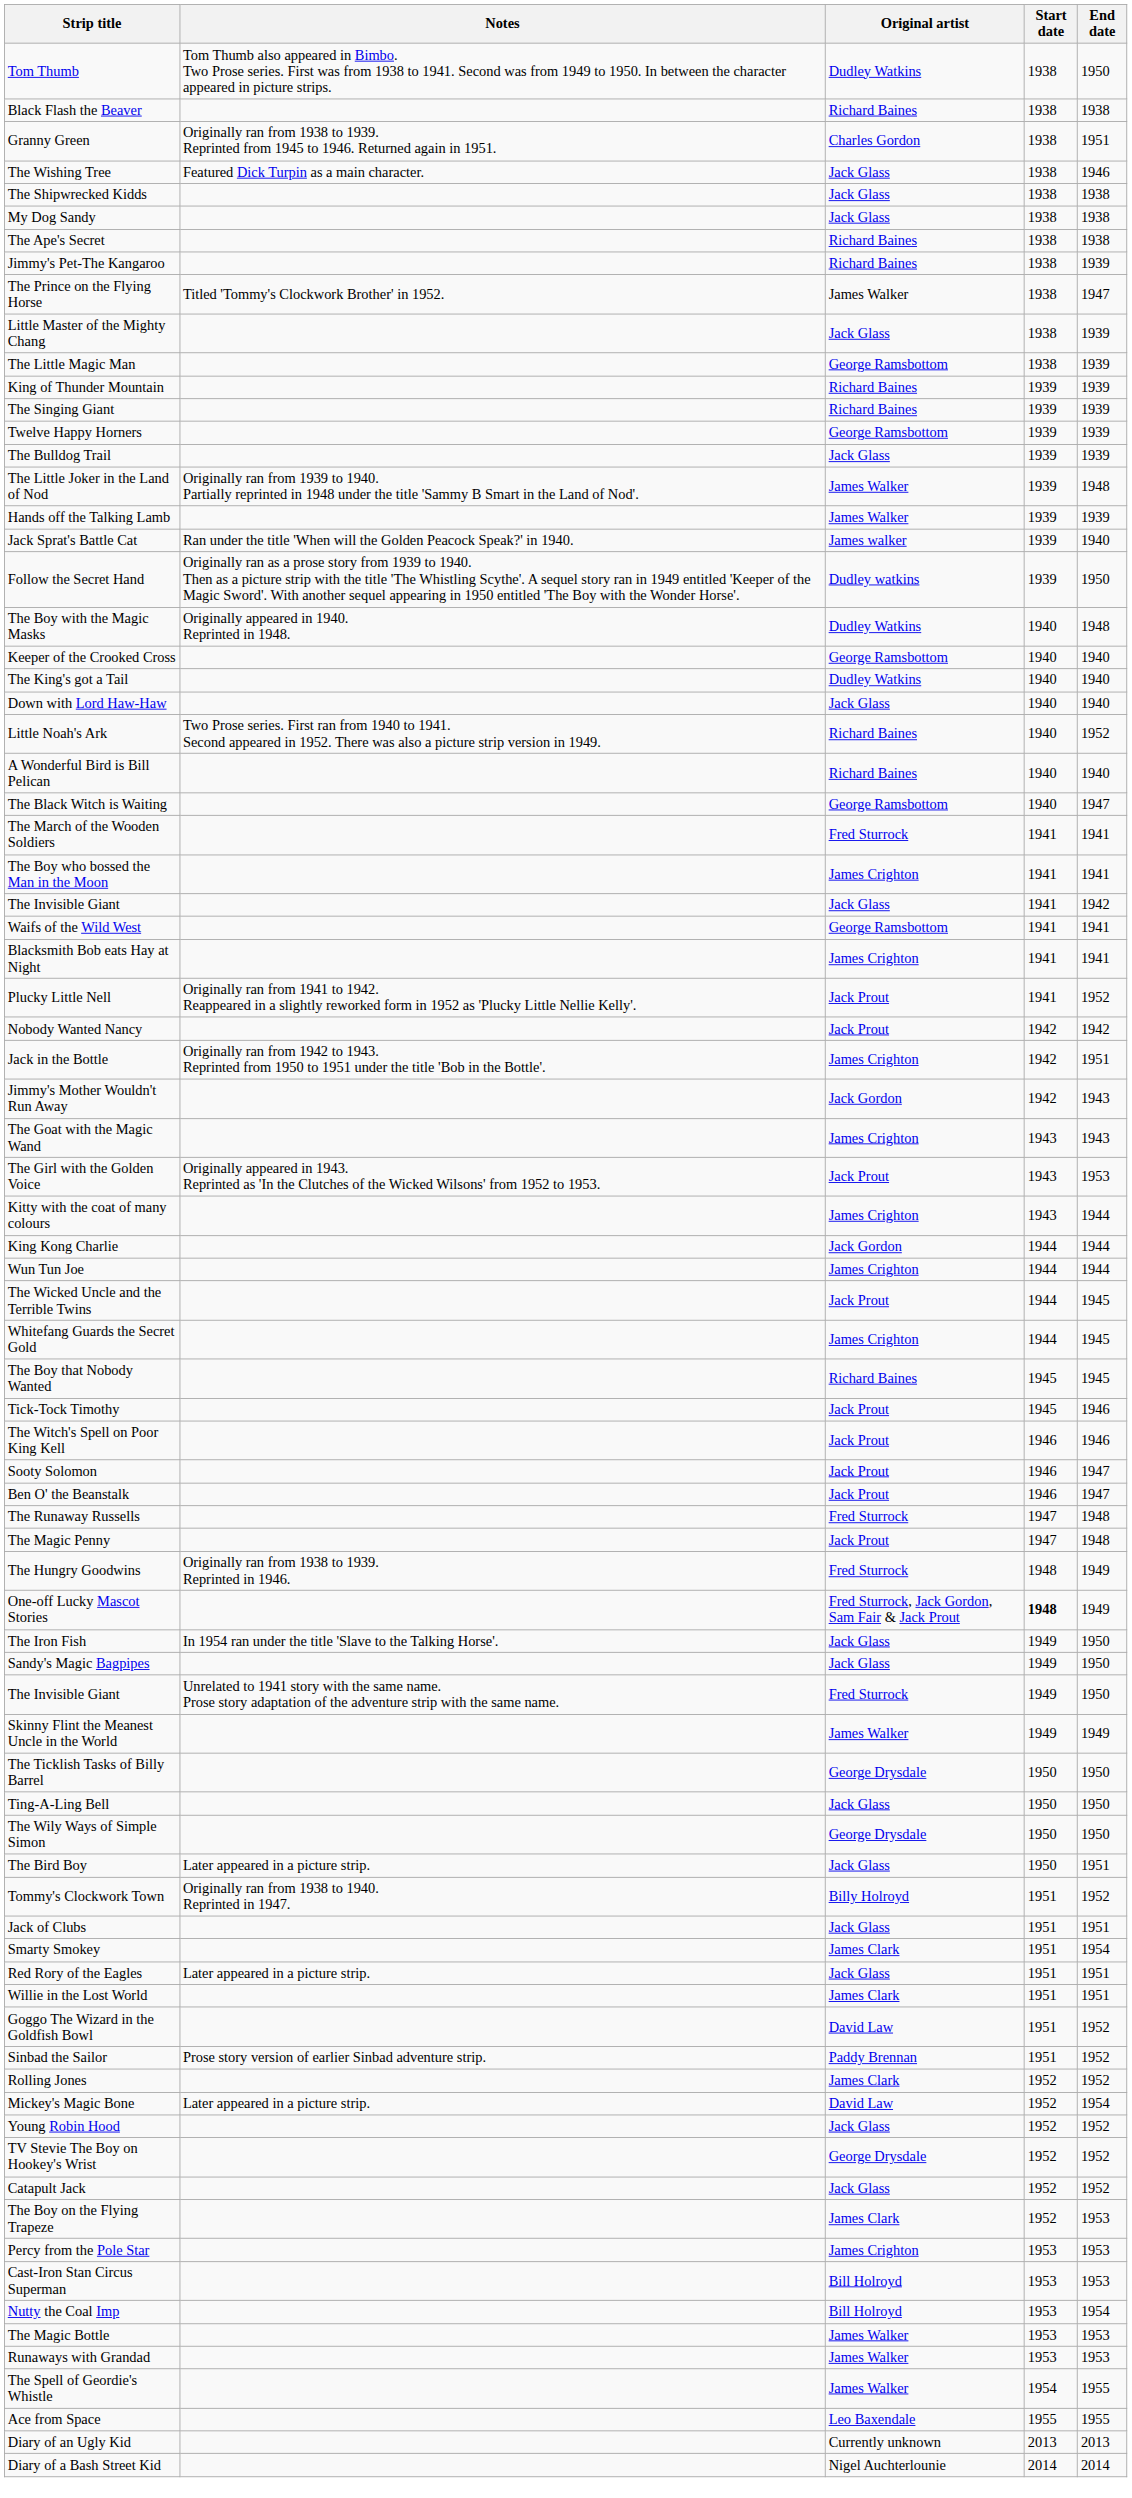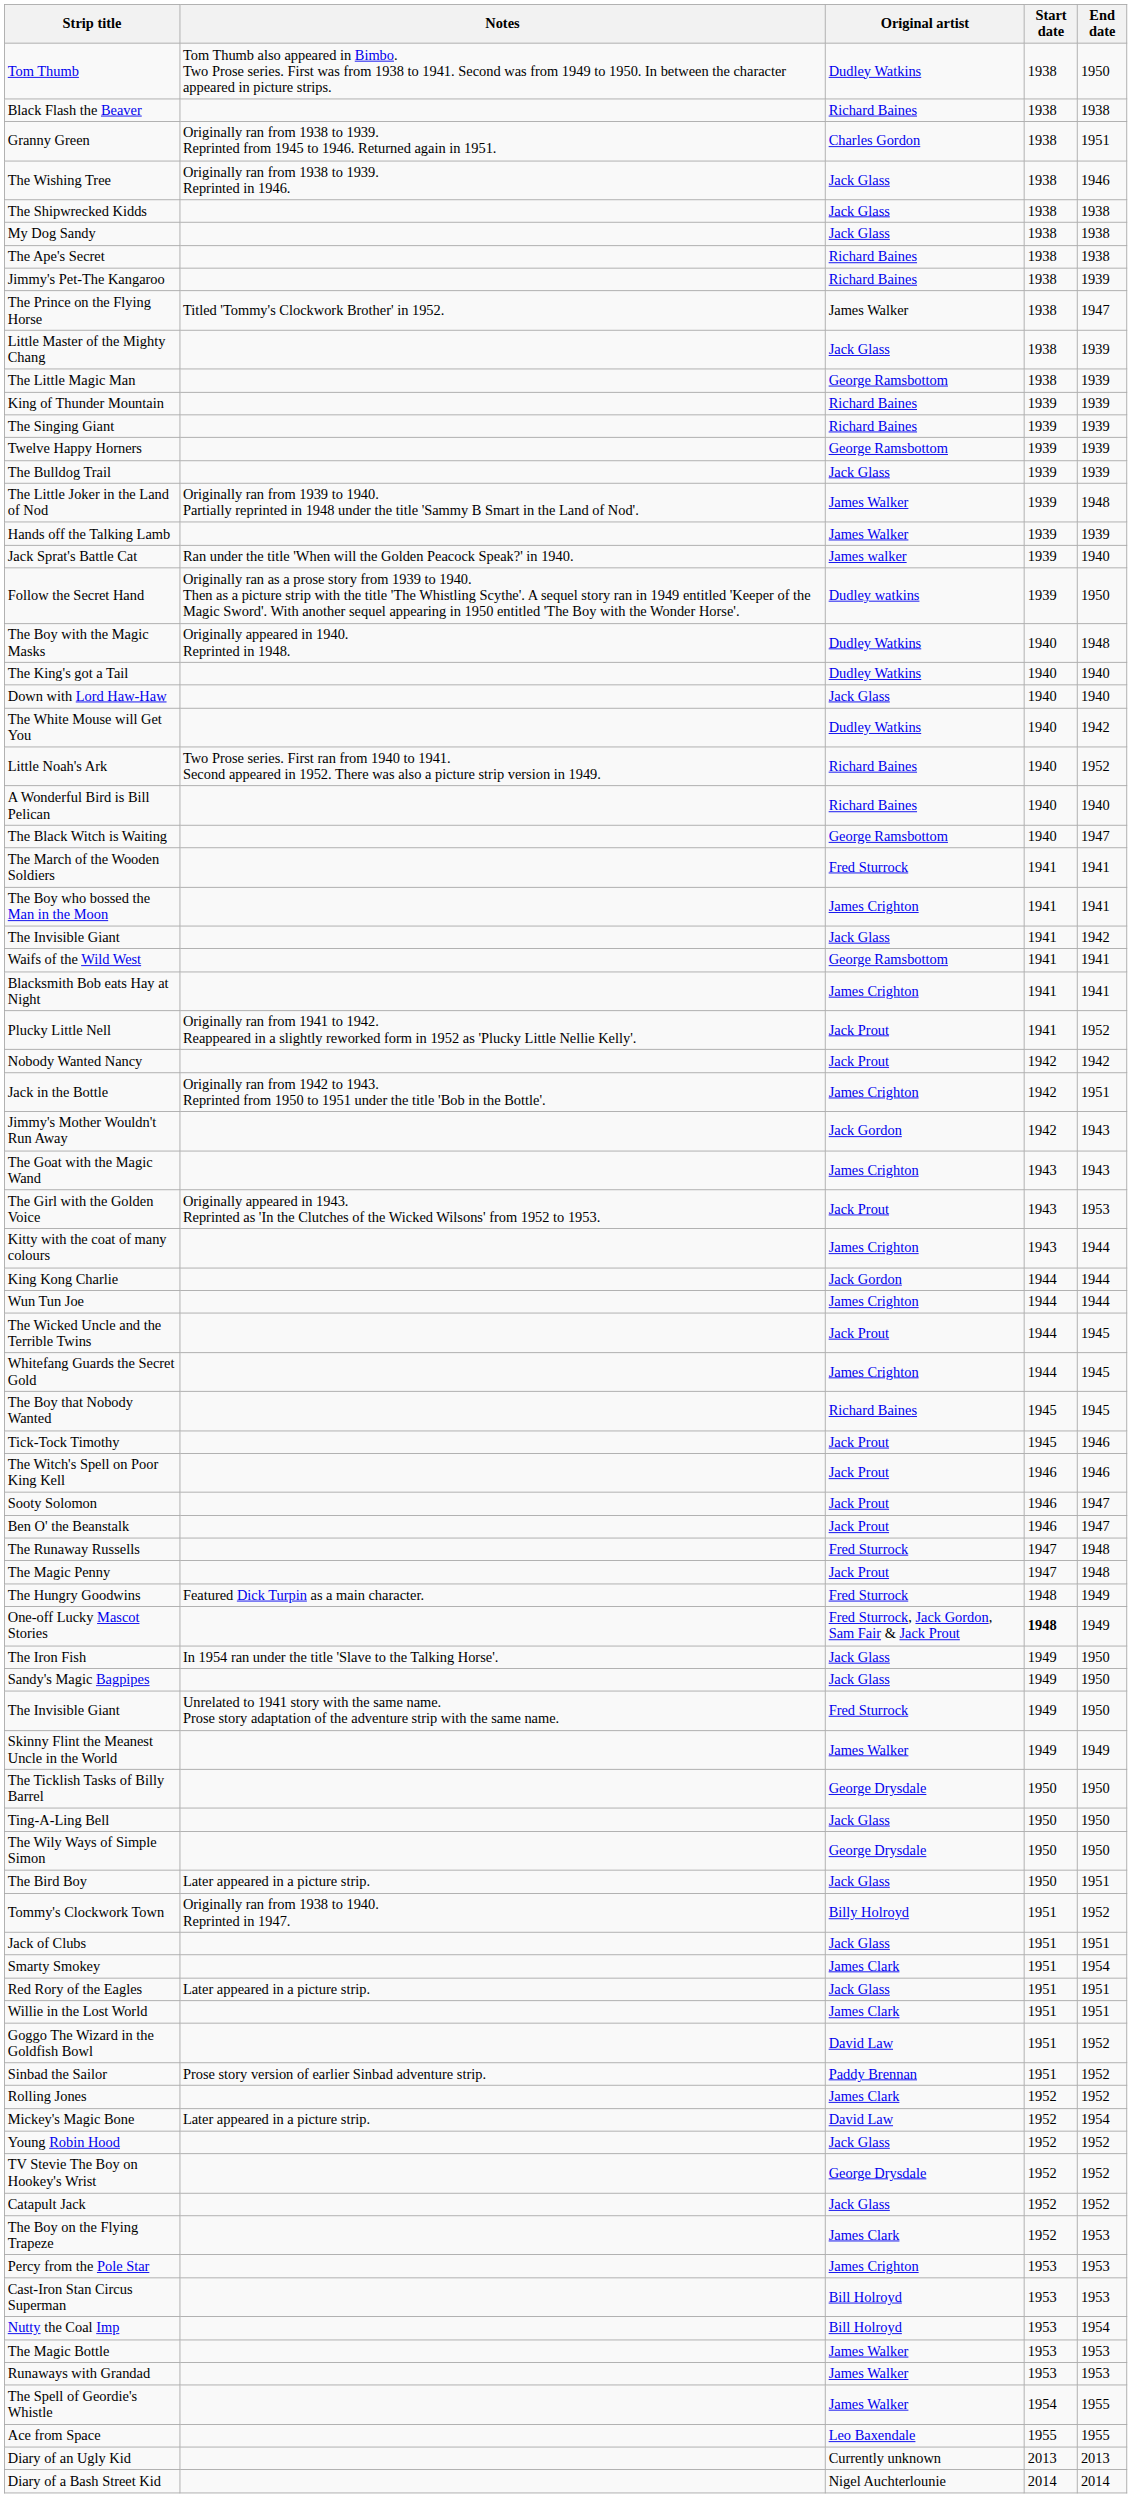(303, 172) Featured Dick Turpin as a main character. -> (281, 180) Originally ran from 1938 to 1939. Reprinted in 1946.
- row: (92, 657)
+ row: (85, 727)
(281, 1570) Originally ran from 1938 to 1939. Reprinted in 1946. -> (303, 1595) Featured Dick Turpin as a main character.
